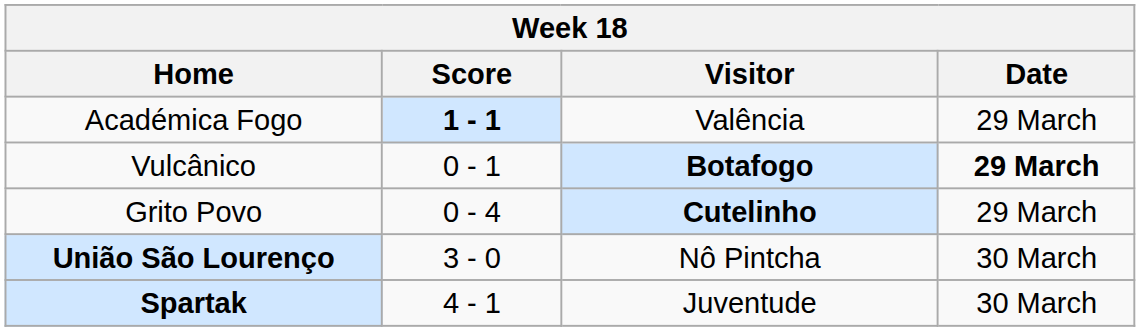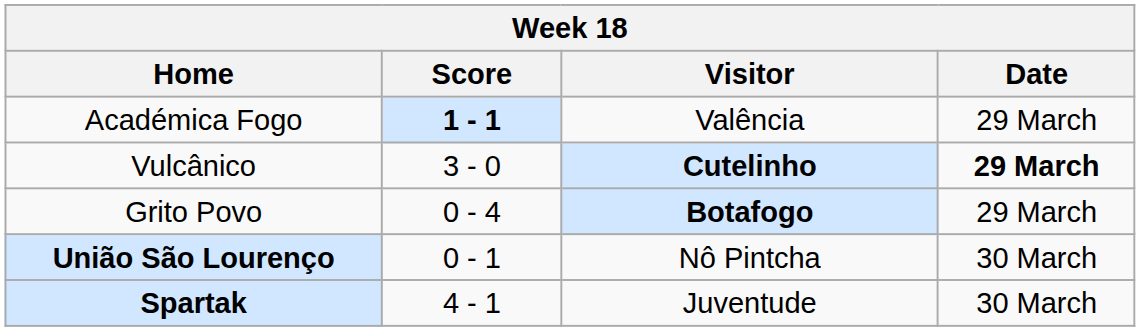(472, 166) 0 - 1 -> (472, 166) 3 - 0
(750, 166) Botafogo -> (750, 166) Cutelinho
(750, 212) Cutelinho -> (750, 212) Botafogo
(472, 258) 3 - 0 -> (472, 258) 0 - 1
